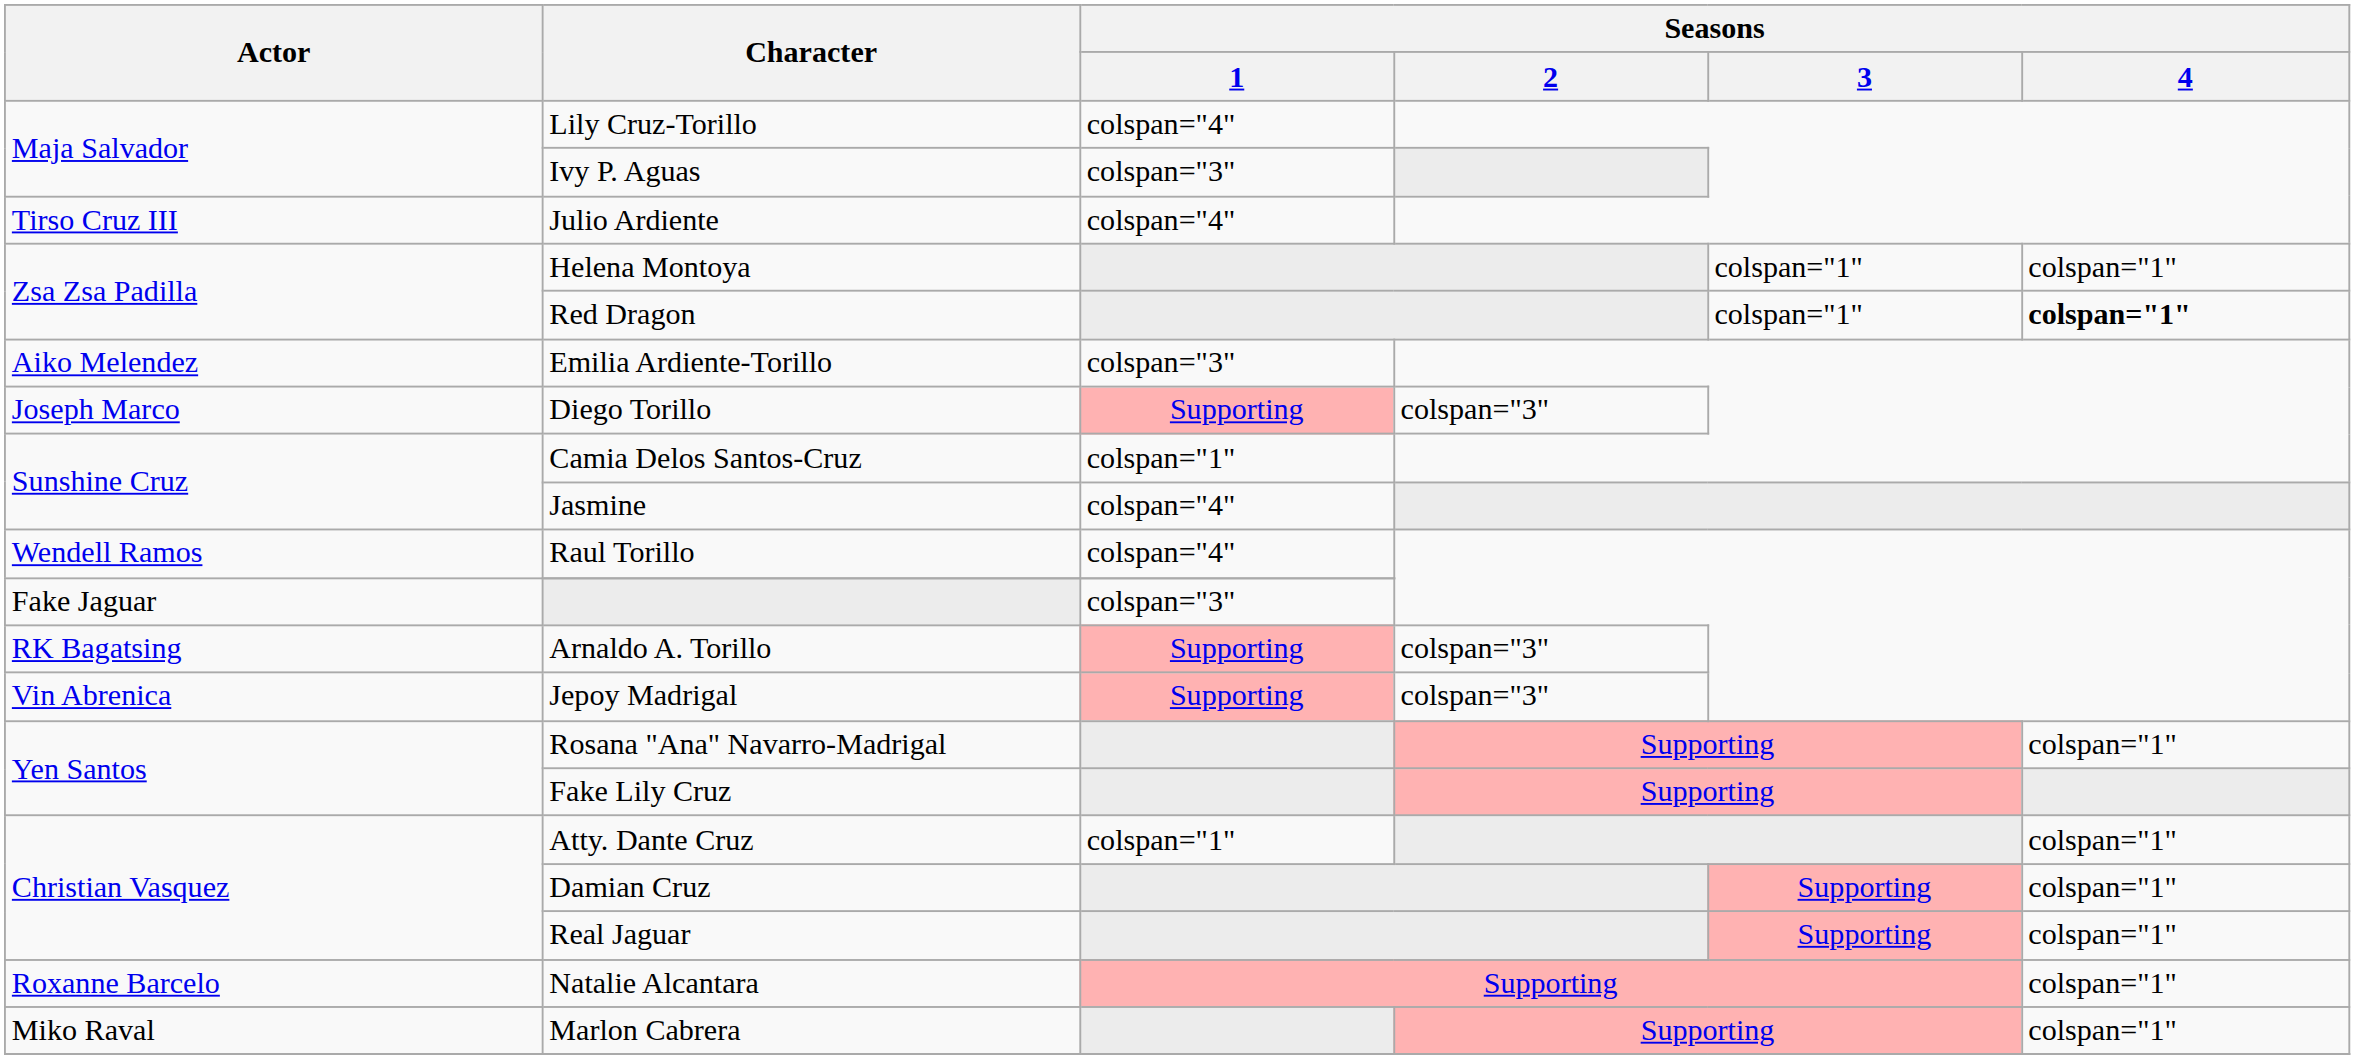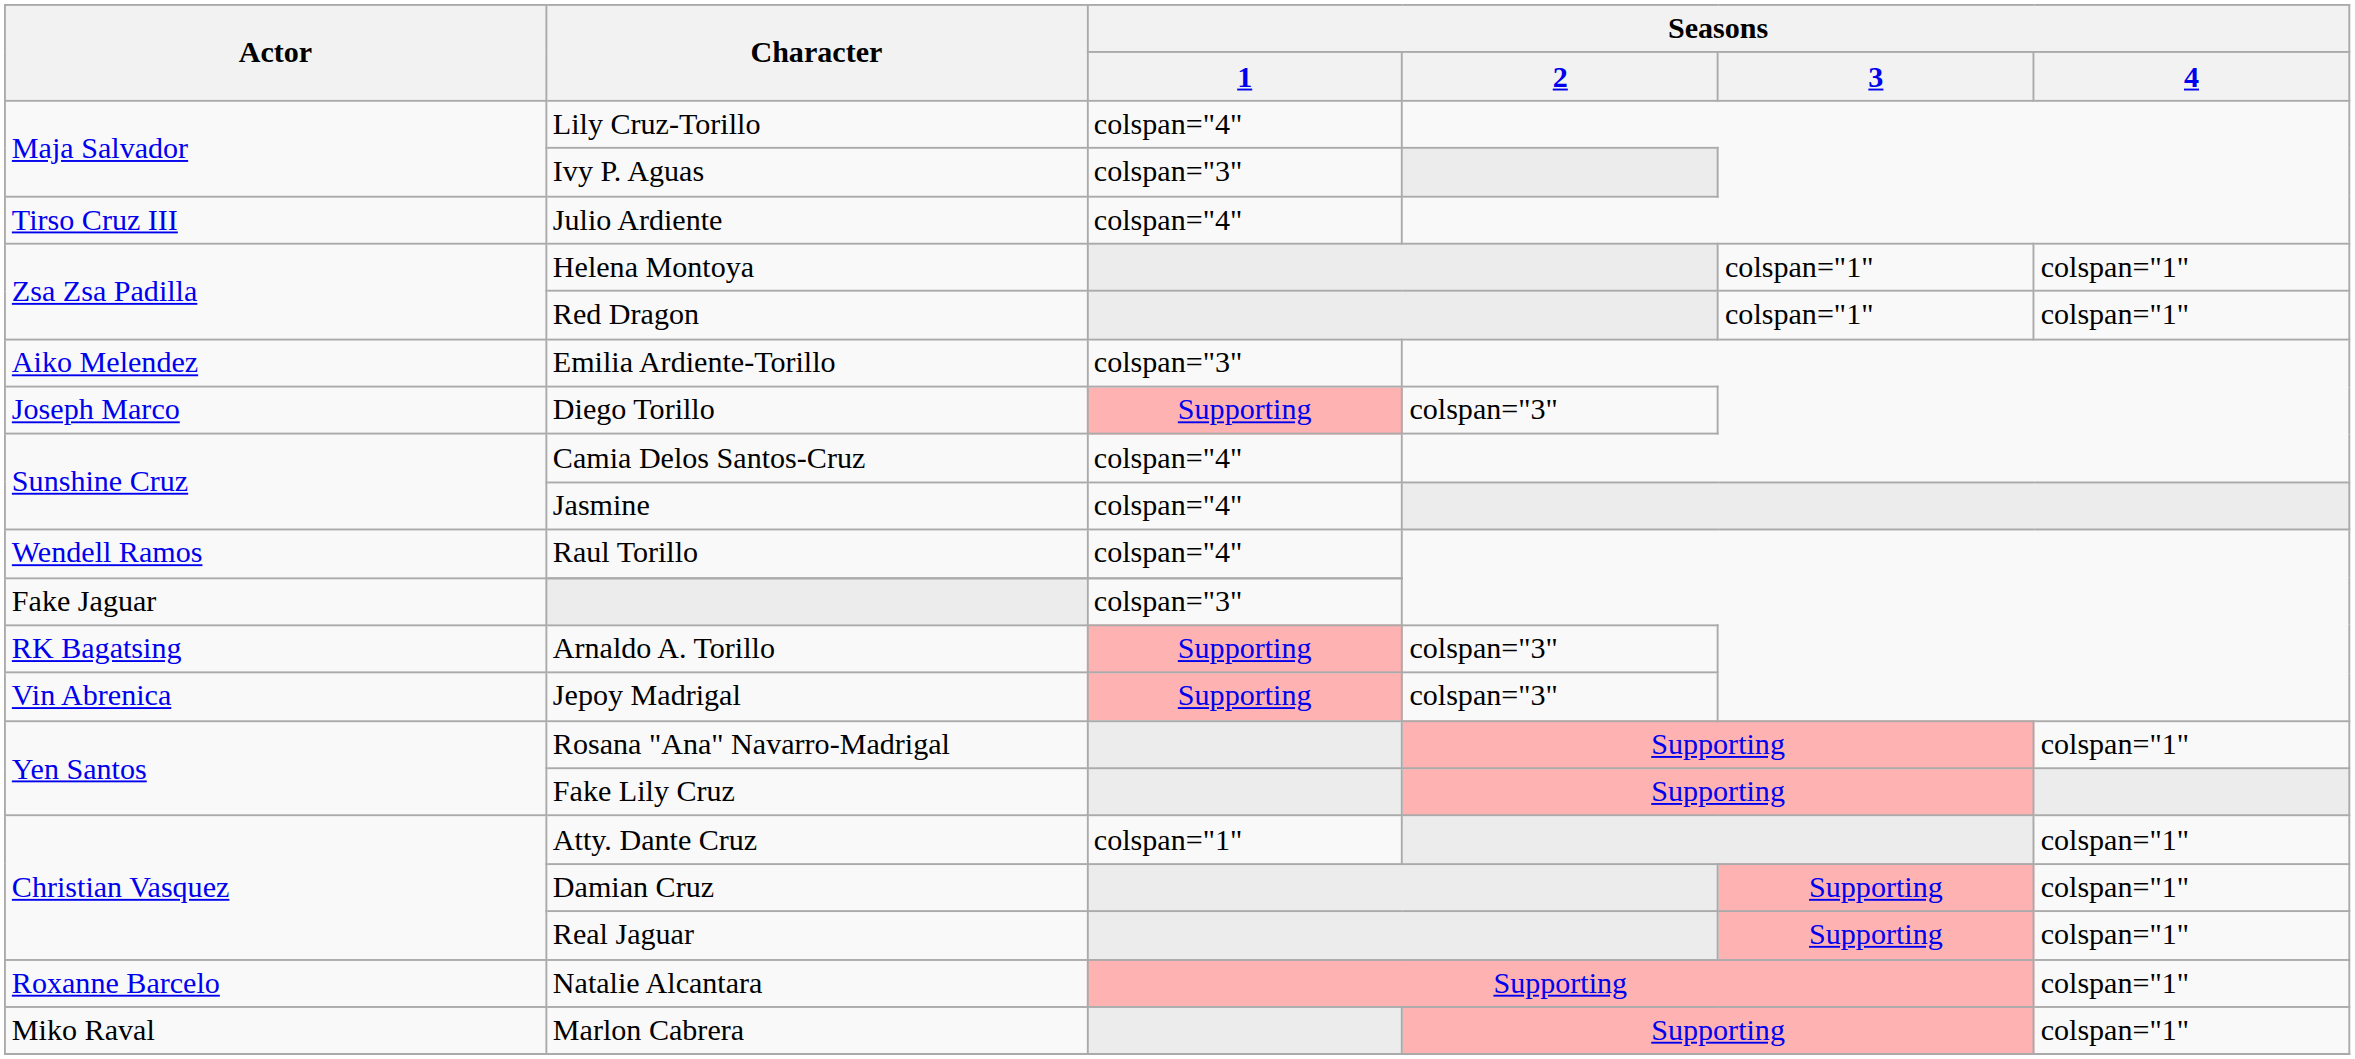(2110, 314) bold -> (2115, 314) normal
(1161, 457) colspan="1" -> (1168, 457) colspan="4"
